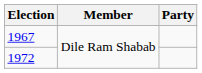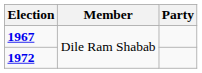(21, 36) normal -> (21, 36) bold
(21, 57) normal -> (21, 57) bold
